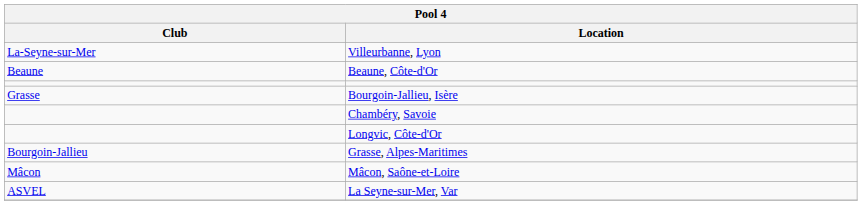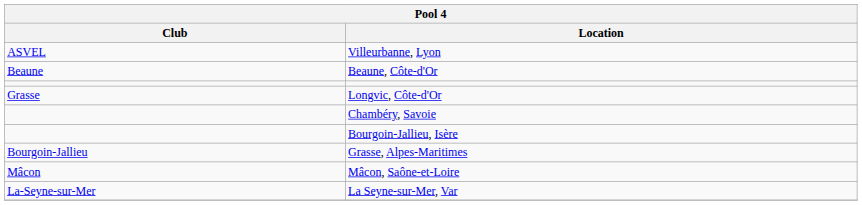(51, 52) La-Seyne-sur-Mer -> (26, 52) ASVEL
(403, 95) Bourgoin-Jallieu, Isère -> (395, 95) Longvic, Côte-d'Or
(395, 133) Longvic, Côte-d'Or -> (403, 133) Bourgoin-Jallieu, Isère
(26, 190) ASVEL -> (51, 190) La-Seyne-sur-Mer
